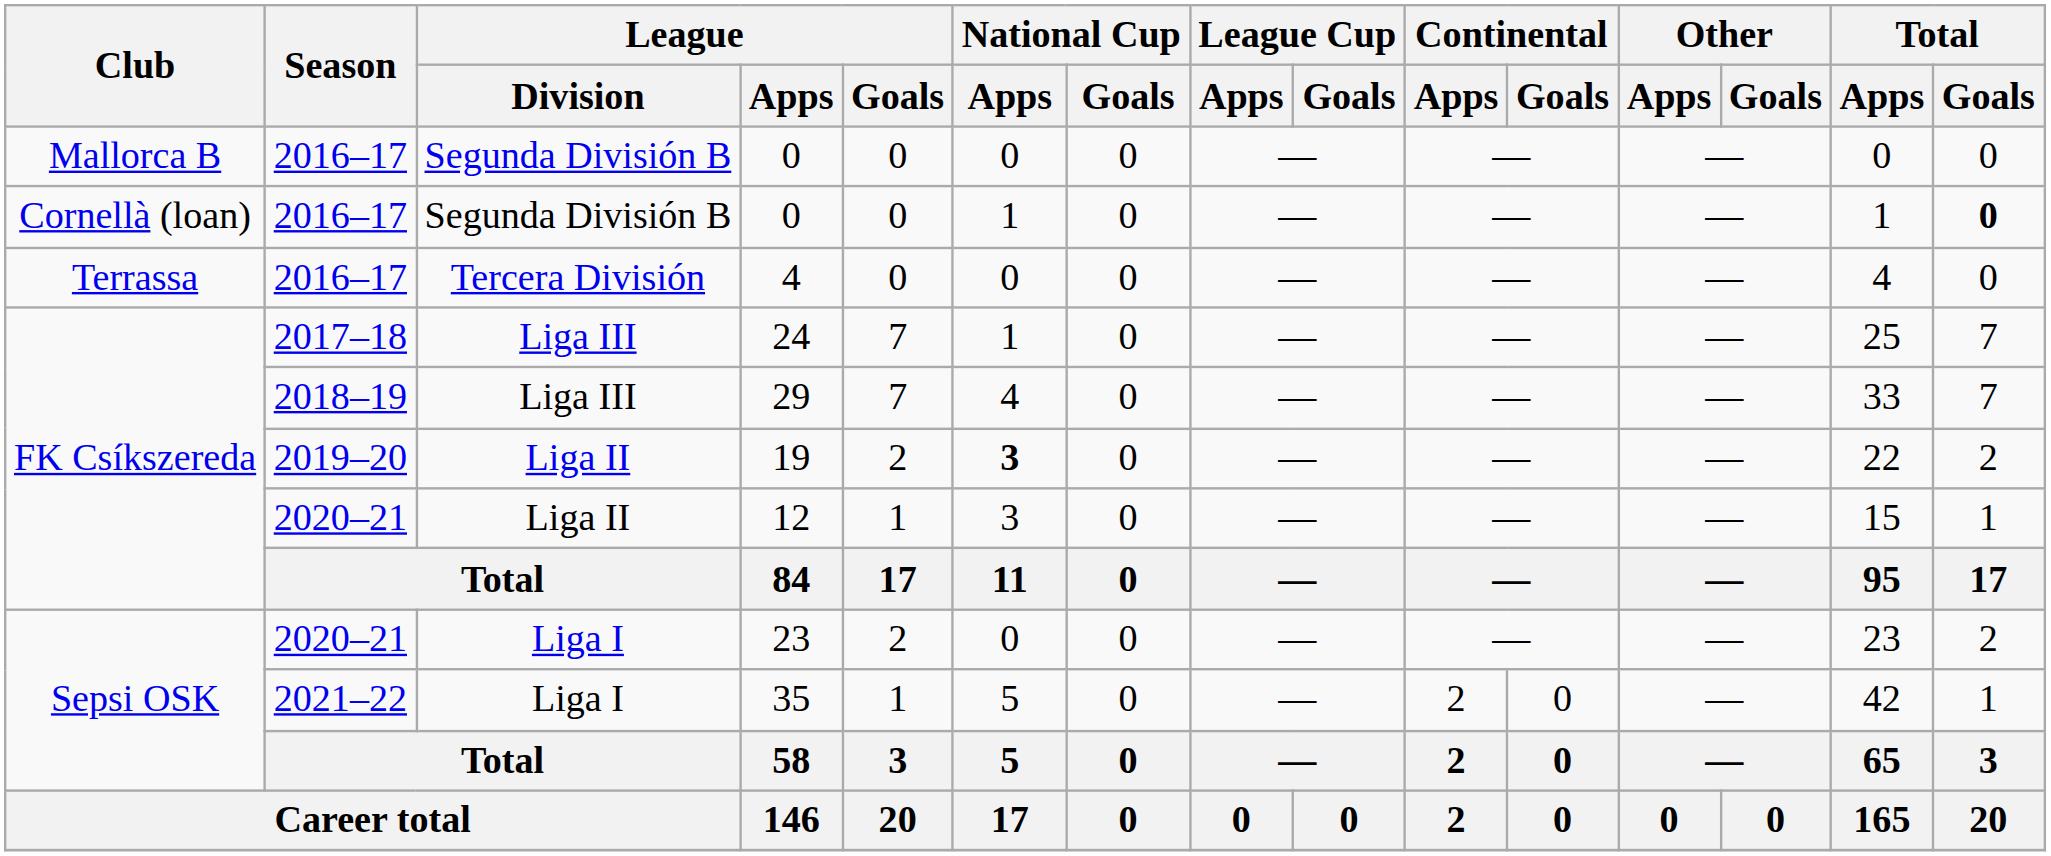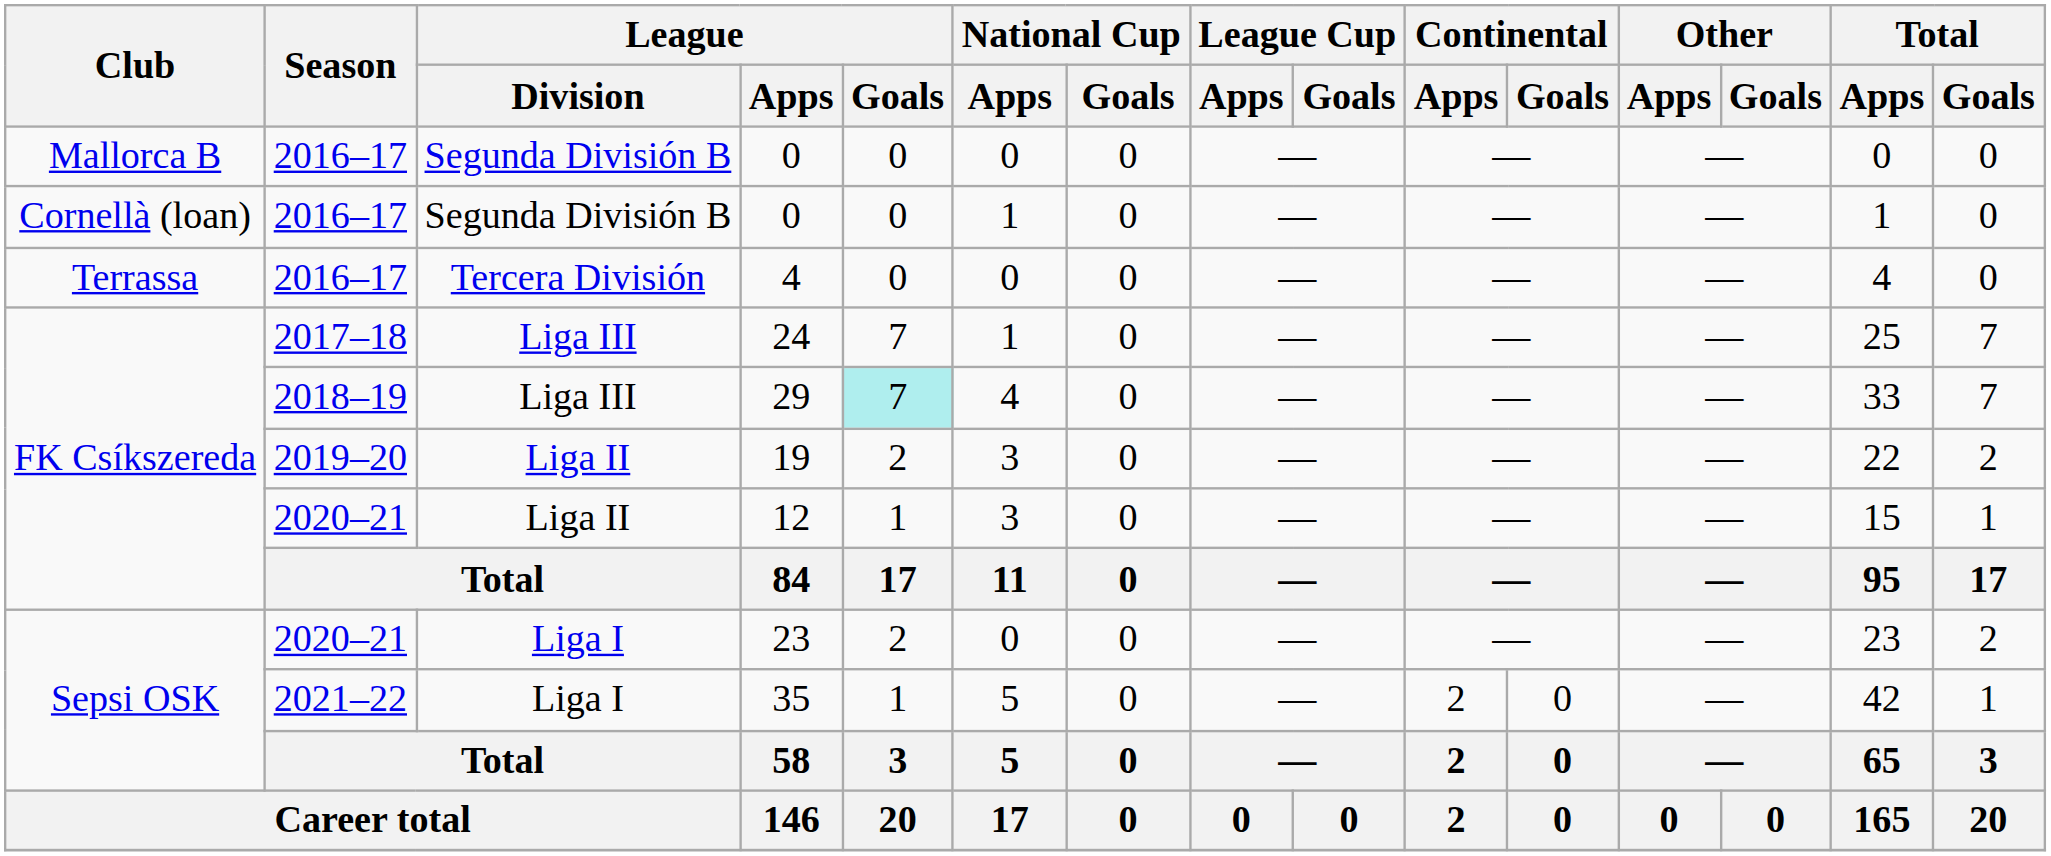(1988, 215) bold -> (1988, 215) normal
(898, 397) no background -> (898, 397) paleturquoise background
(1010, 457) bold -> (1010, 457) normal
